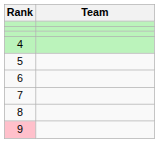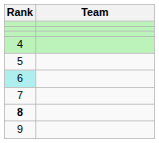(20, 78) no background -> (20, 78) paleturquoise background
(20, 112) normal -> (20, 112) bold
(20, 129) pink background -> (20, 129) no background
